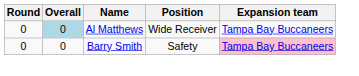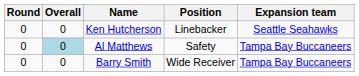+ row: (124, 29)
(182, 29) Wide Receiver -> (201, 46) Safety
(182, 46) Safety -> (201, 63) Wide Receiver
(277, 46) pink background -> (296, 63) no background
